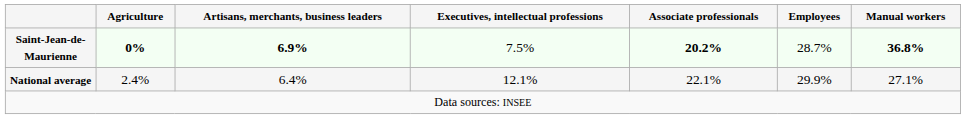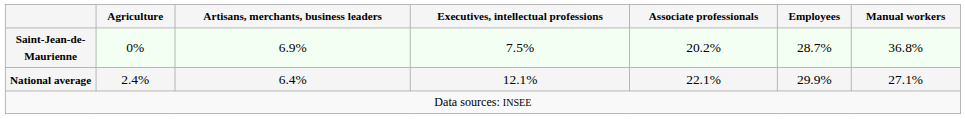(135, 48) bold -> (135, 48) normal
(293, 48) bold -> (293, 48) normal
(704, 48) bold -> (704, 48) normal
(906, 48) bold -> (906, 48) normal
